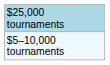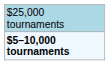(36, 46) normal -> (38, 46) bold
